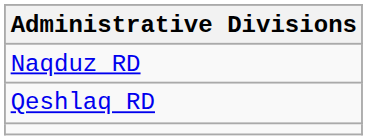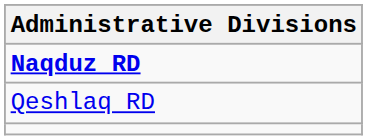(76, 64) normal -> (76, 64) bold
